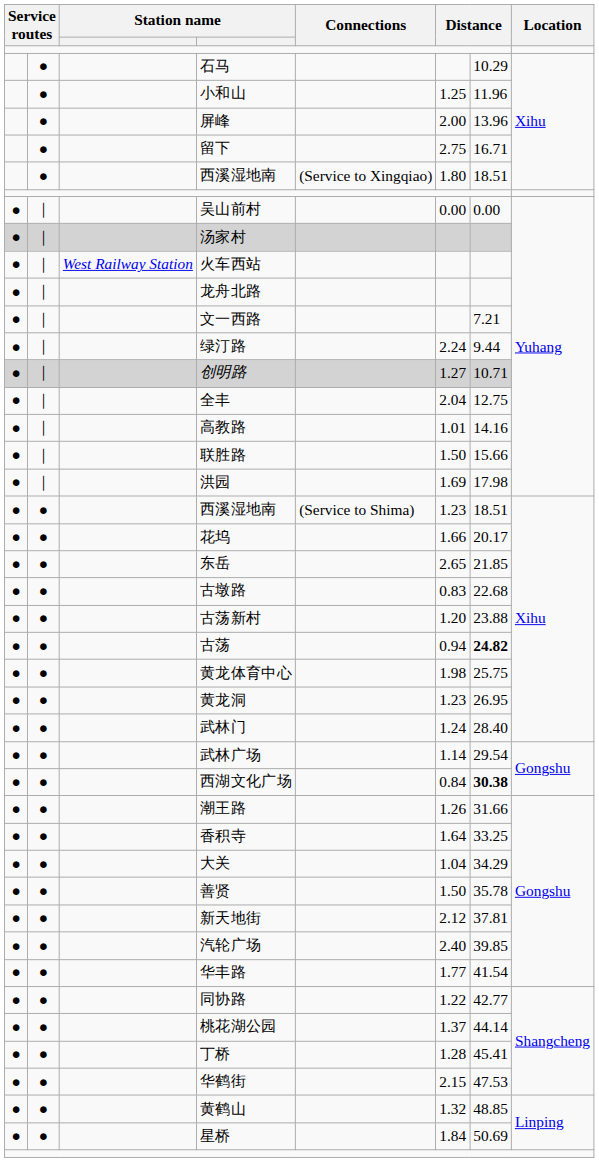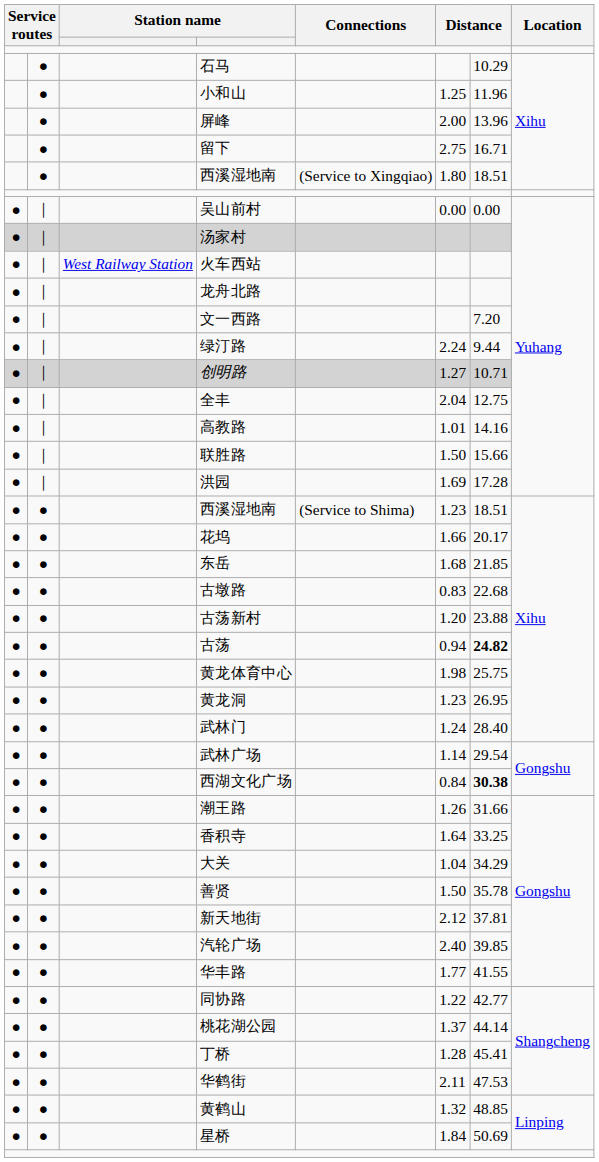(487, 319) 7.21 -> (487, 319) 7.20
(491, 482) 17.98 -> (491, 482) 17.28
(453, 564) 2.65 -> (453, 564) 1.68
(491, 972) 41.54 -> (491, 972) 41.55
(453, 1081) 2.15 -> (452, 1081) 2.11
